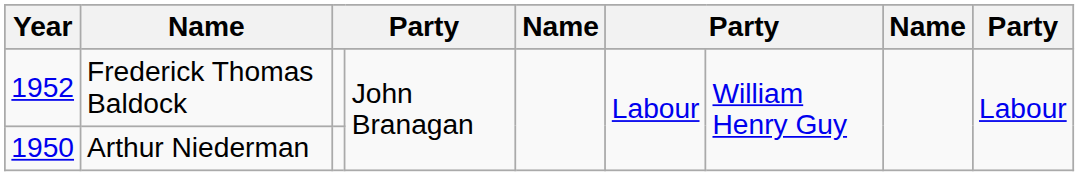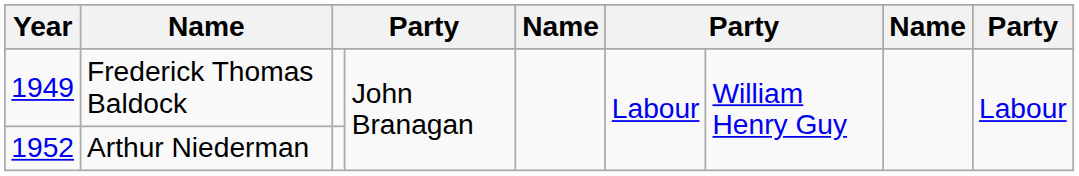(43, 87) 1952 -> (43, 87) 1949
(43, 147) 1950 -> (43, 147) 1952
